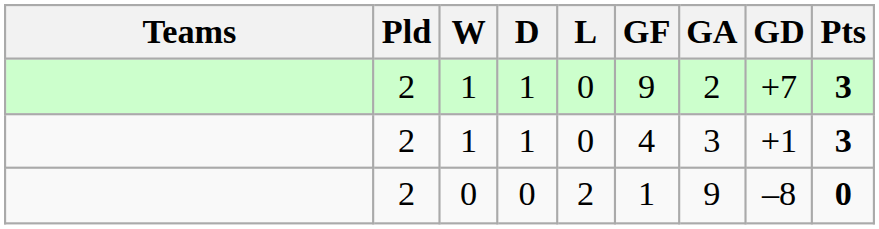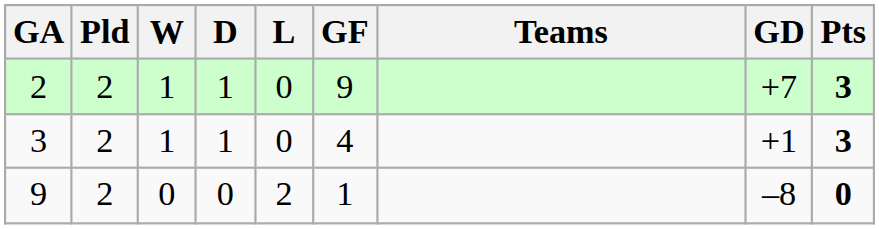columns swapped: (189, 31) <-> (712, 31)
